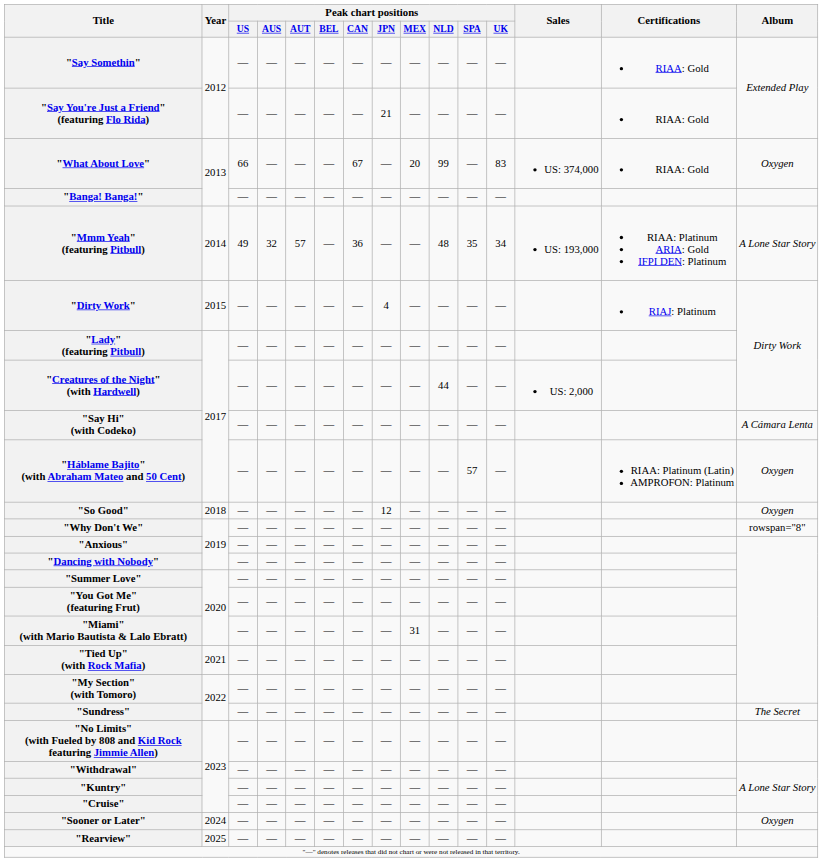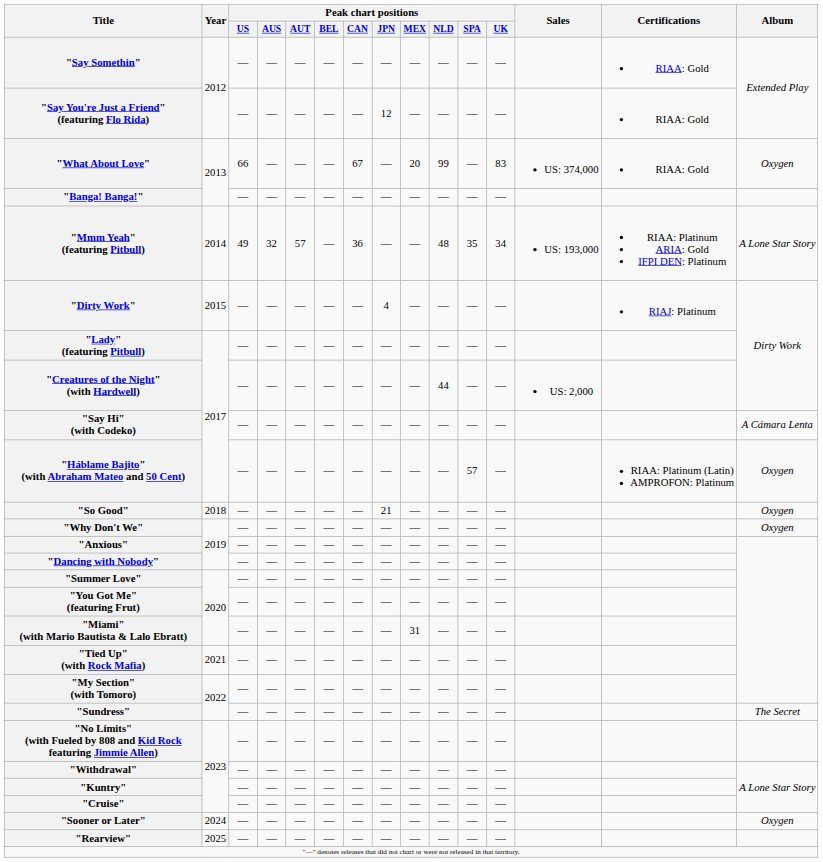(386, 113) 21 -> (386, 113) 12
(386, 510) 12 -> (386, 510) 21
(777, 527) rowspan="8" -> (777, 527) Oxygen
